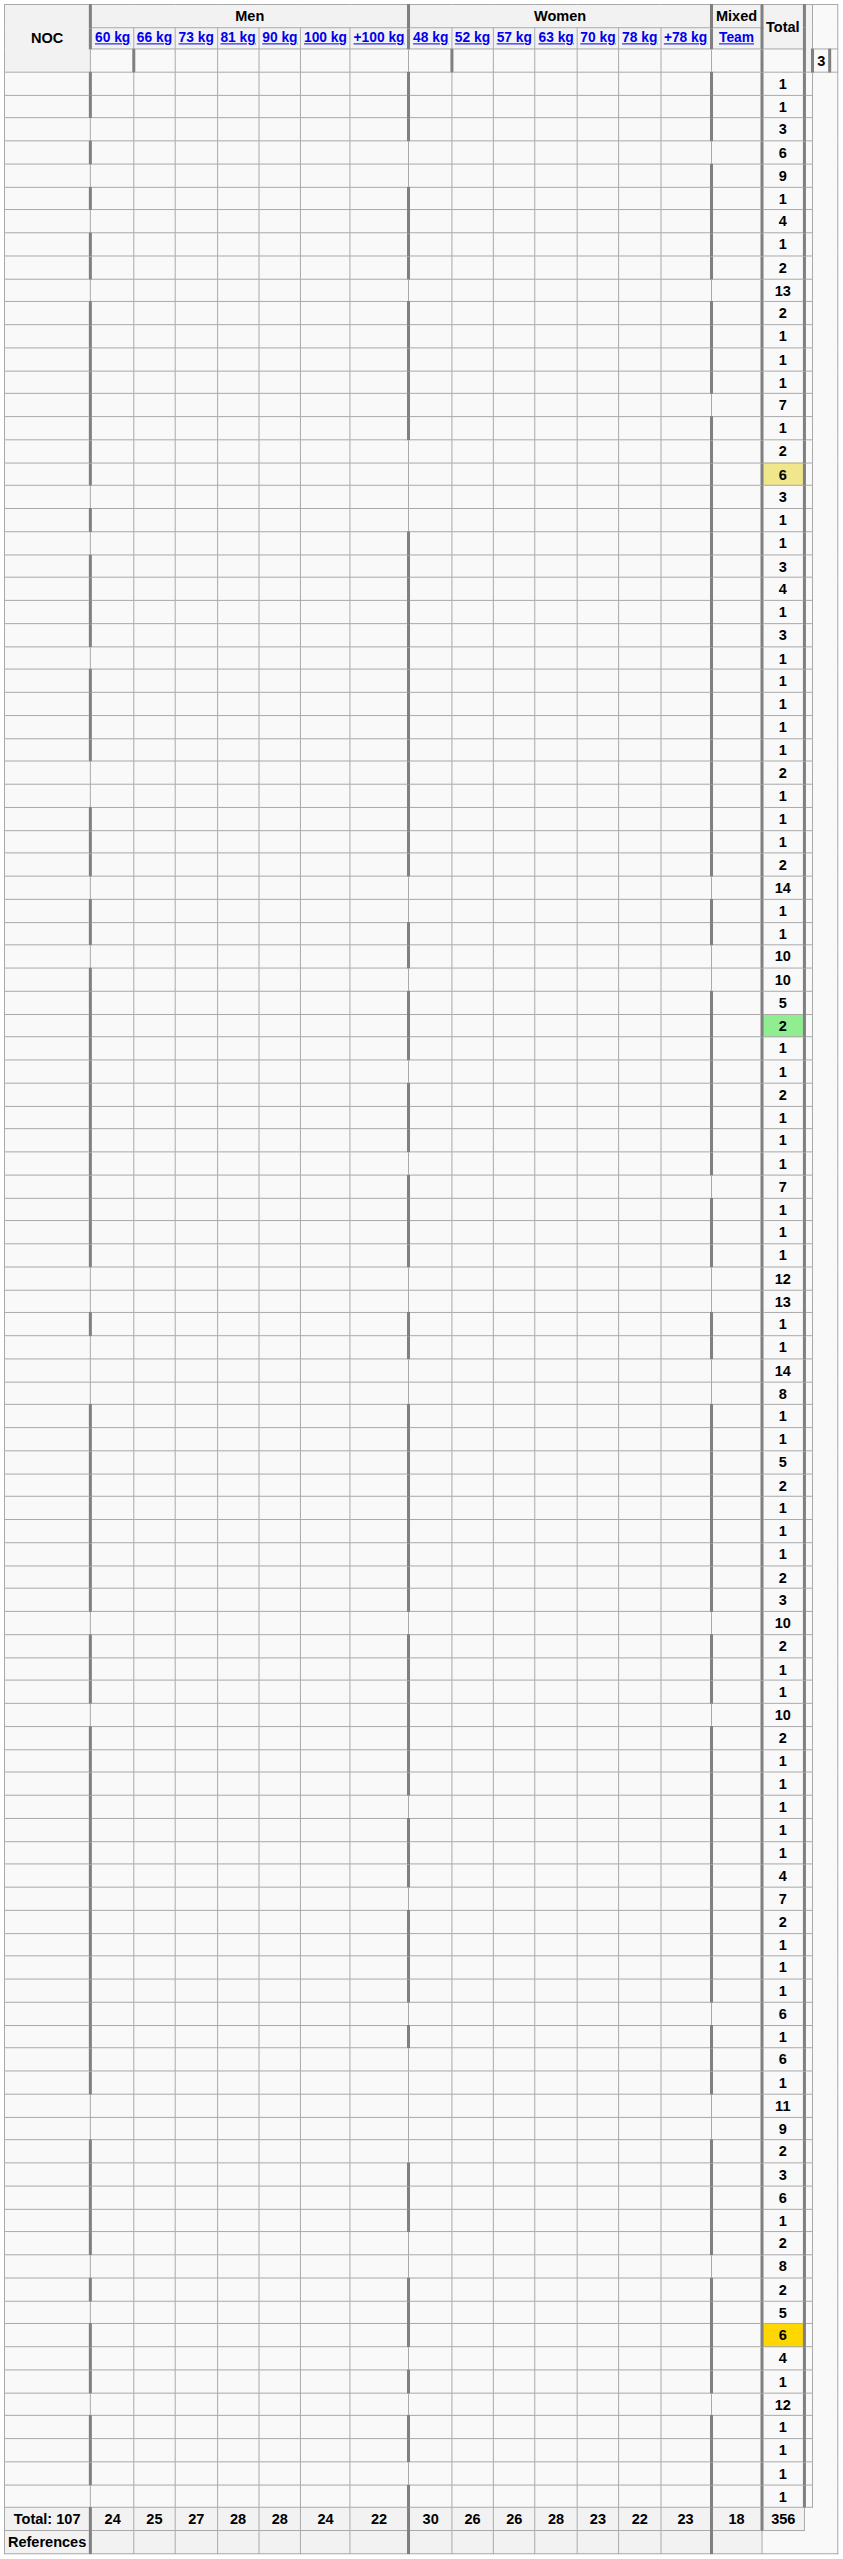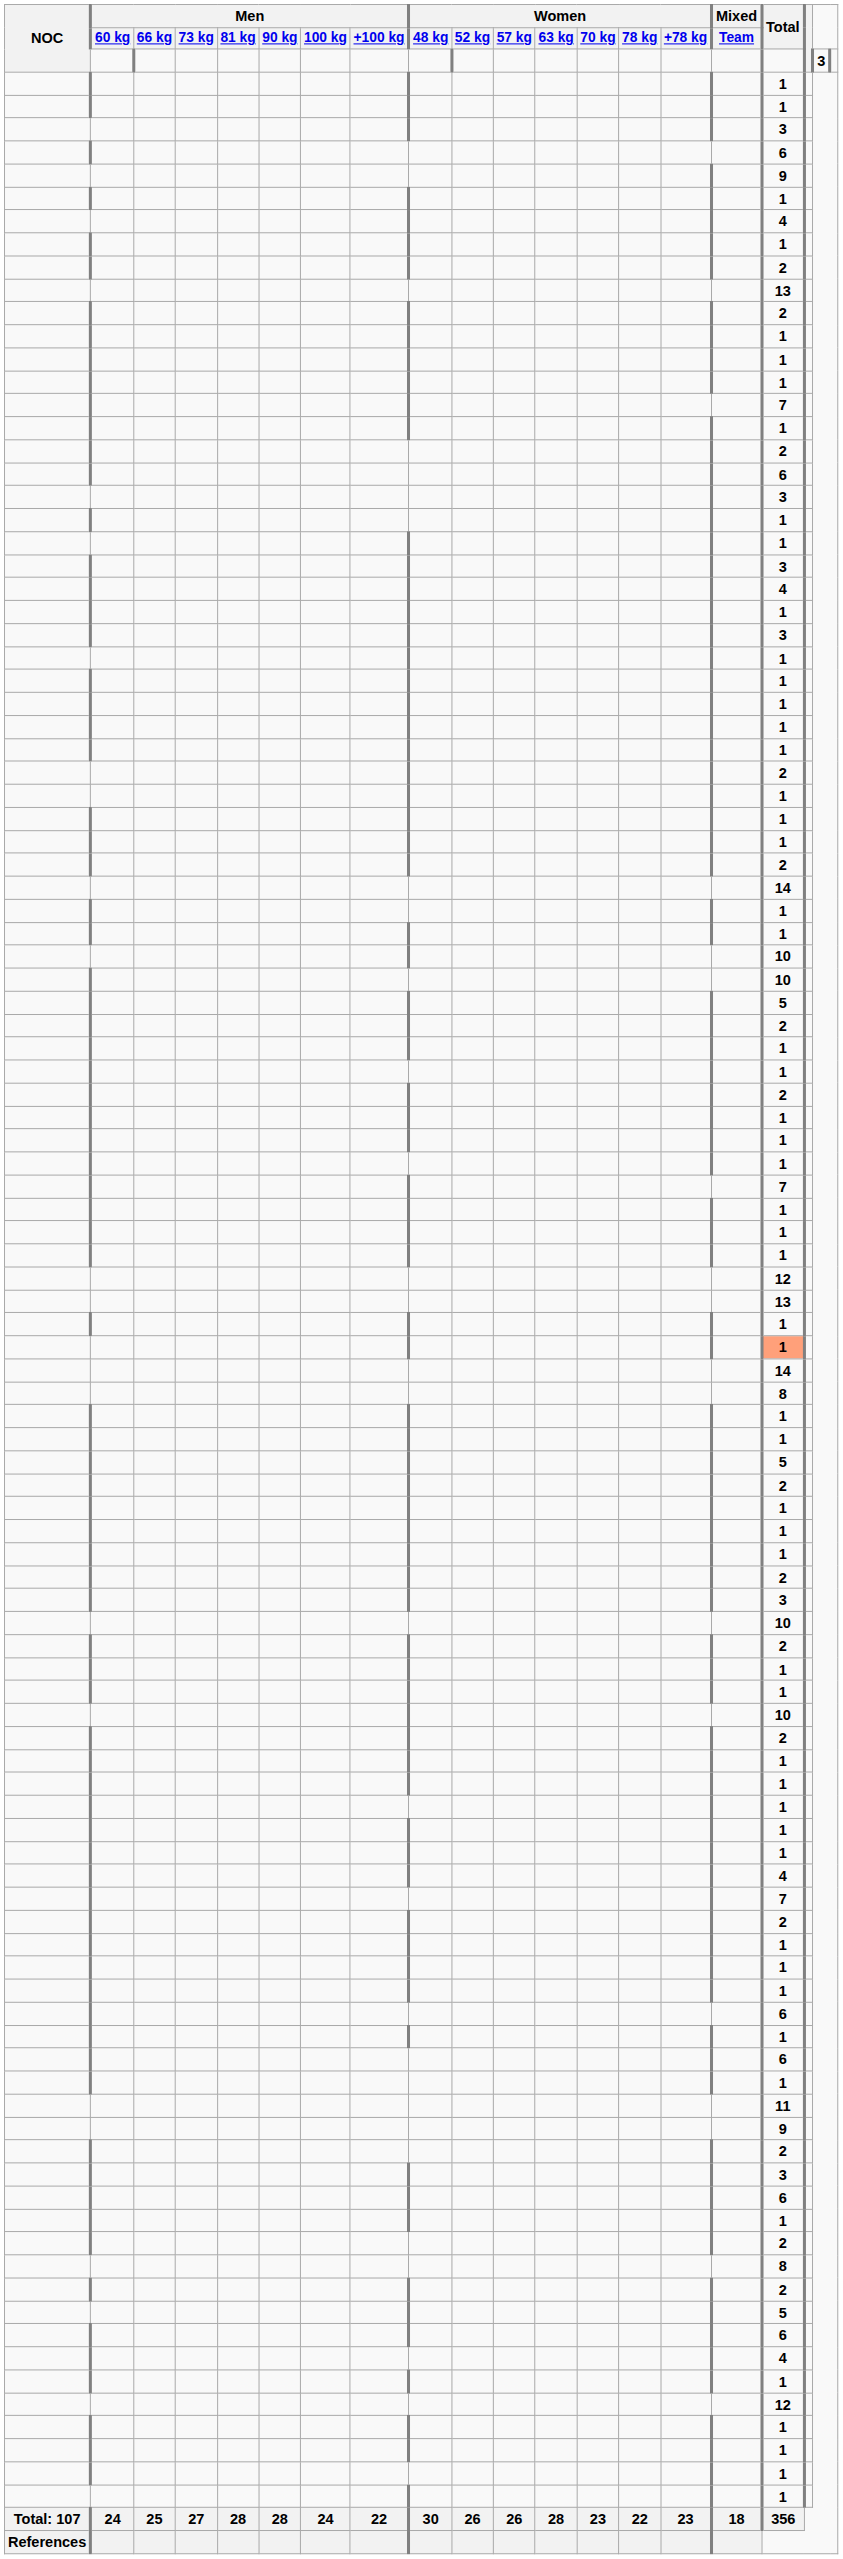(783, 475) khaki background -> (783, 475) no background
(783, 1026) lightgreen background -> (783, 1026) no background
(783, 1348) no background -> (783, 1348) lightsalmon background
(783, 2336) gold background -> (783, 2336) no background
